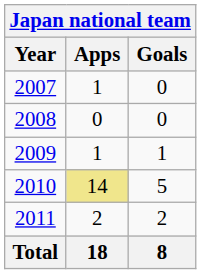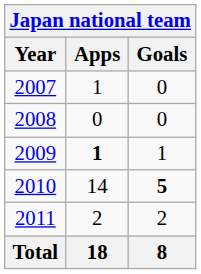(97, 152) normal -> (97, 152) bold
(97, 185) khaki background -> (97, 185) no background
(162, 185) normal -> (162, 185) bold
